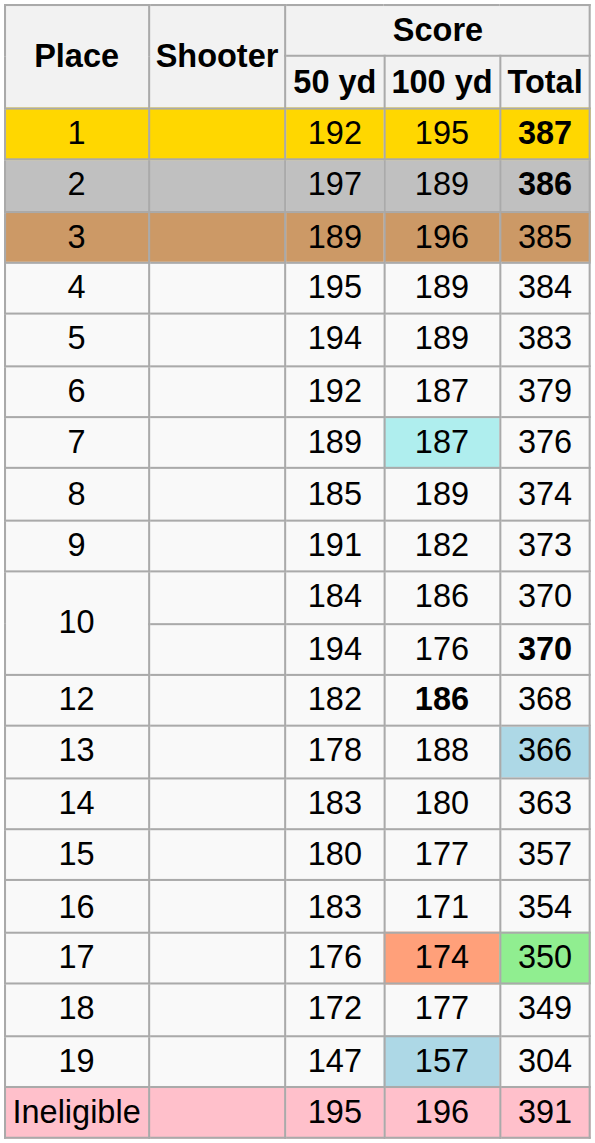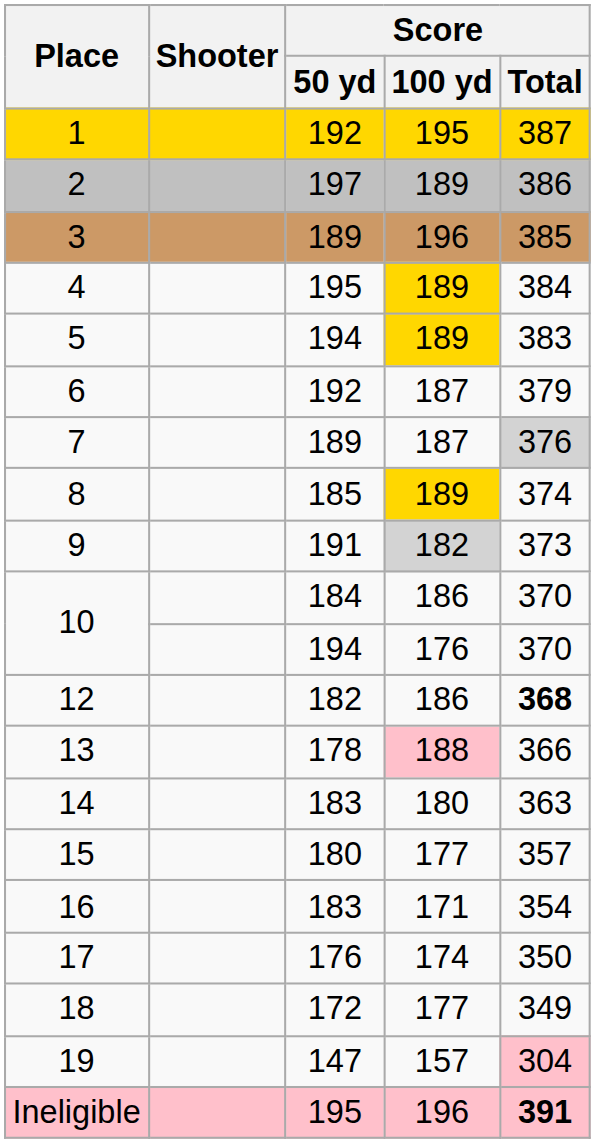(545, 133) bold -> (545, 133) normal
(545, 184) bold -> (545, 184) normal
(442, 287) no background -> (442, 287) gold background
(442, 339) no background -> (442, 339) gold background
(442, 442) paleturquoise background -> (442, 442) no background
(545, 442) no background -> (545, 442) lightgrey background
(442, 493) no background -> (442, 493) gold background
(442, 545) no background -> (442, 545) lightgrey background
(545, 648) bold -> (545, 648) normal
(442, 699) bold -> (442, 699) normal
(545, 699) normal -> (545, 699) bold
(442, 751) no background -> (442, 751) pink background
(545, 751) lightblue background -> (545, 751) no background
(442, 957) lightsalmon background -> (442, 957) no background
(545, 957) lightgreen background -> (545, 957) no background
(442, 1060) lightblue background -> (442, 1060) no background
(545, 1060) no background -> (545, 1060) pink background
(545, 1111) normal -> (545, 1111) bold
